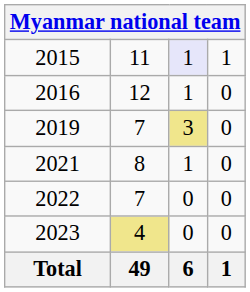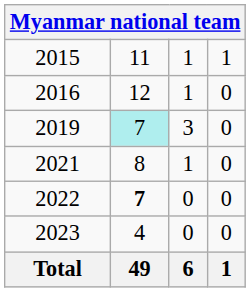(188, 57) lavender background -> (188, 57) no background
(140, 127) no background -> (140, 127) paleturquoise background
(188, 127) khaki background -> (188, 127) no background
(140, 198) normal -> (140, 198) bold
(140, 233) khaki background -> (140, 233) no background
